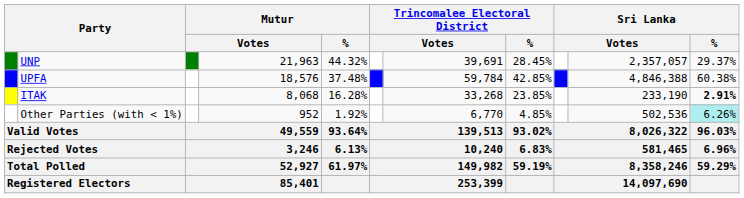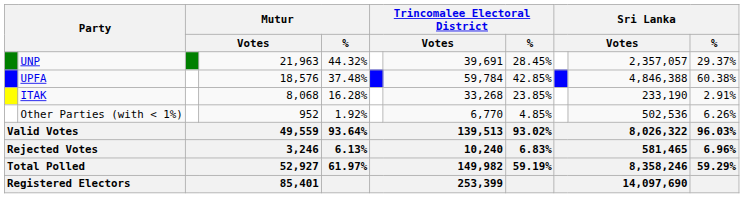(720, 96) bold -> (720, 96) normal
(720, 114) paleturquoise background -> (720, 114) no background
